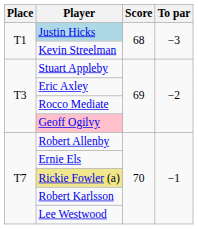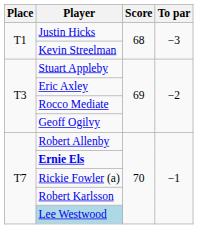(67, 31) lightblue background -> (67, 31) no background
(69, 123) pink background -> (69, 123) no background
(60, 159) normal -> (61, 159) bold
(79, 178) khaki background -> (79, 178) no background
(73, 214) no background -> (73, 214) lightblue background
